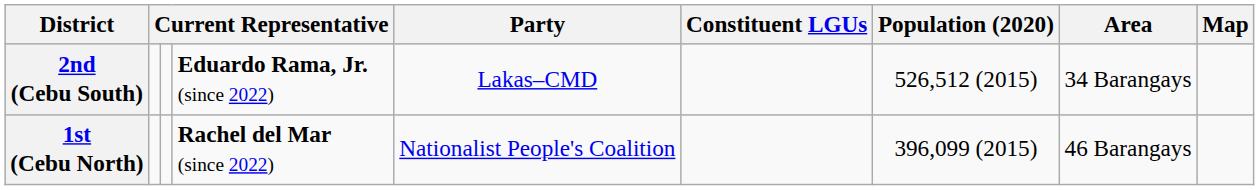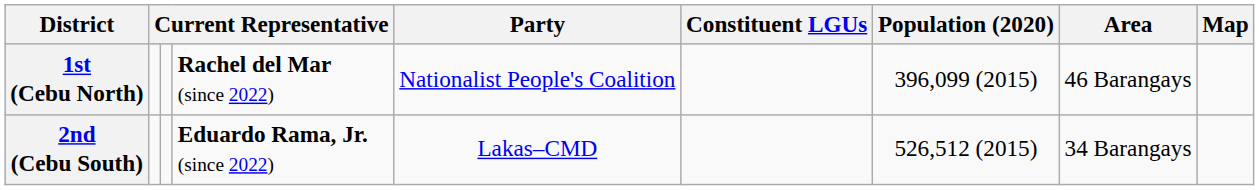rows swapped: (77, 149) <-> (77, 79)
